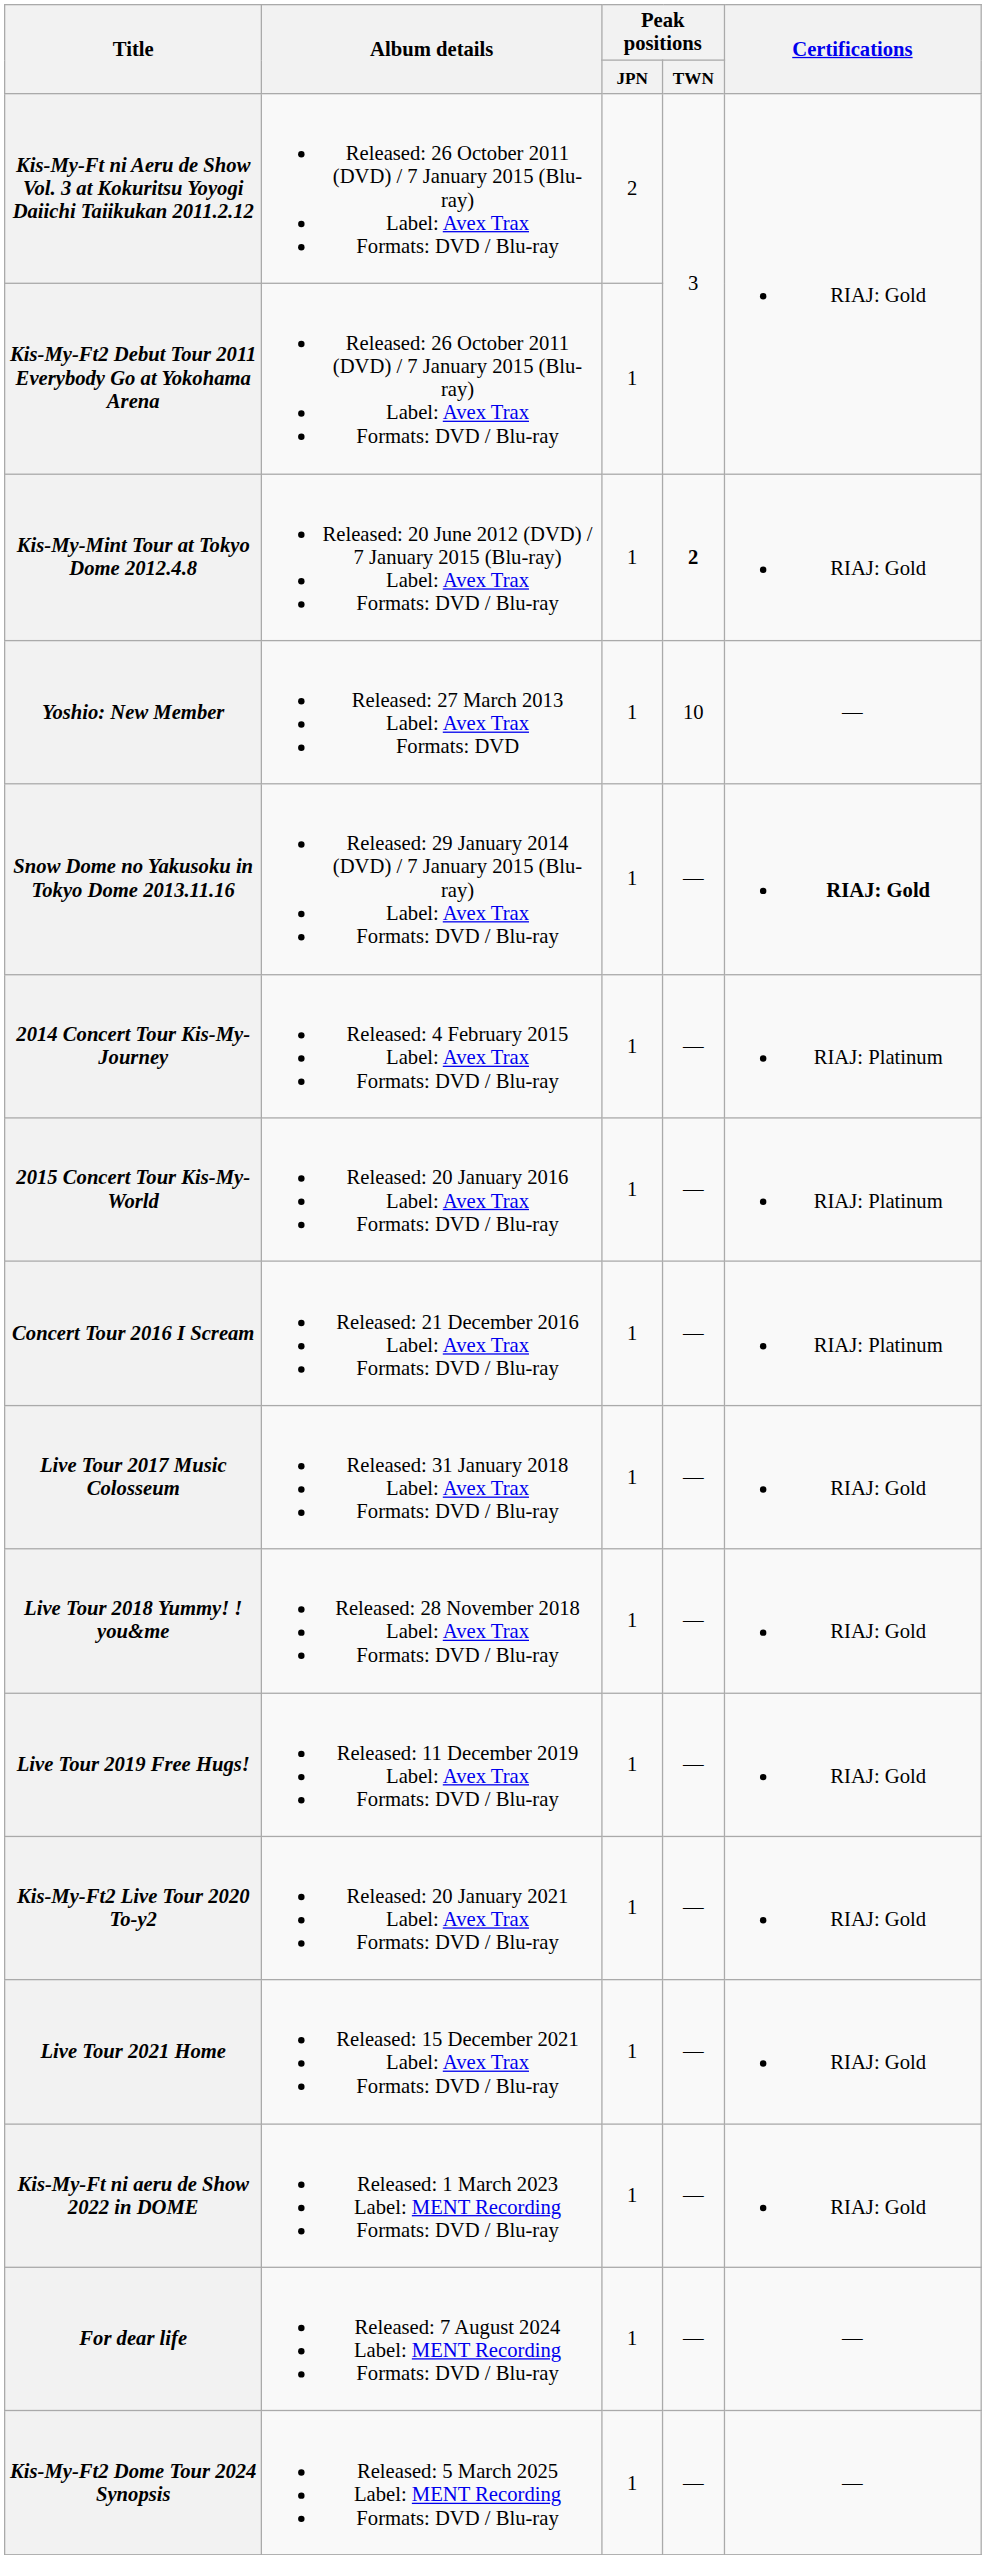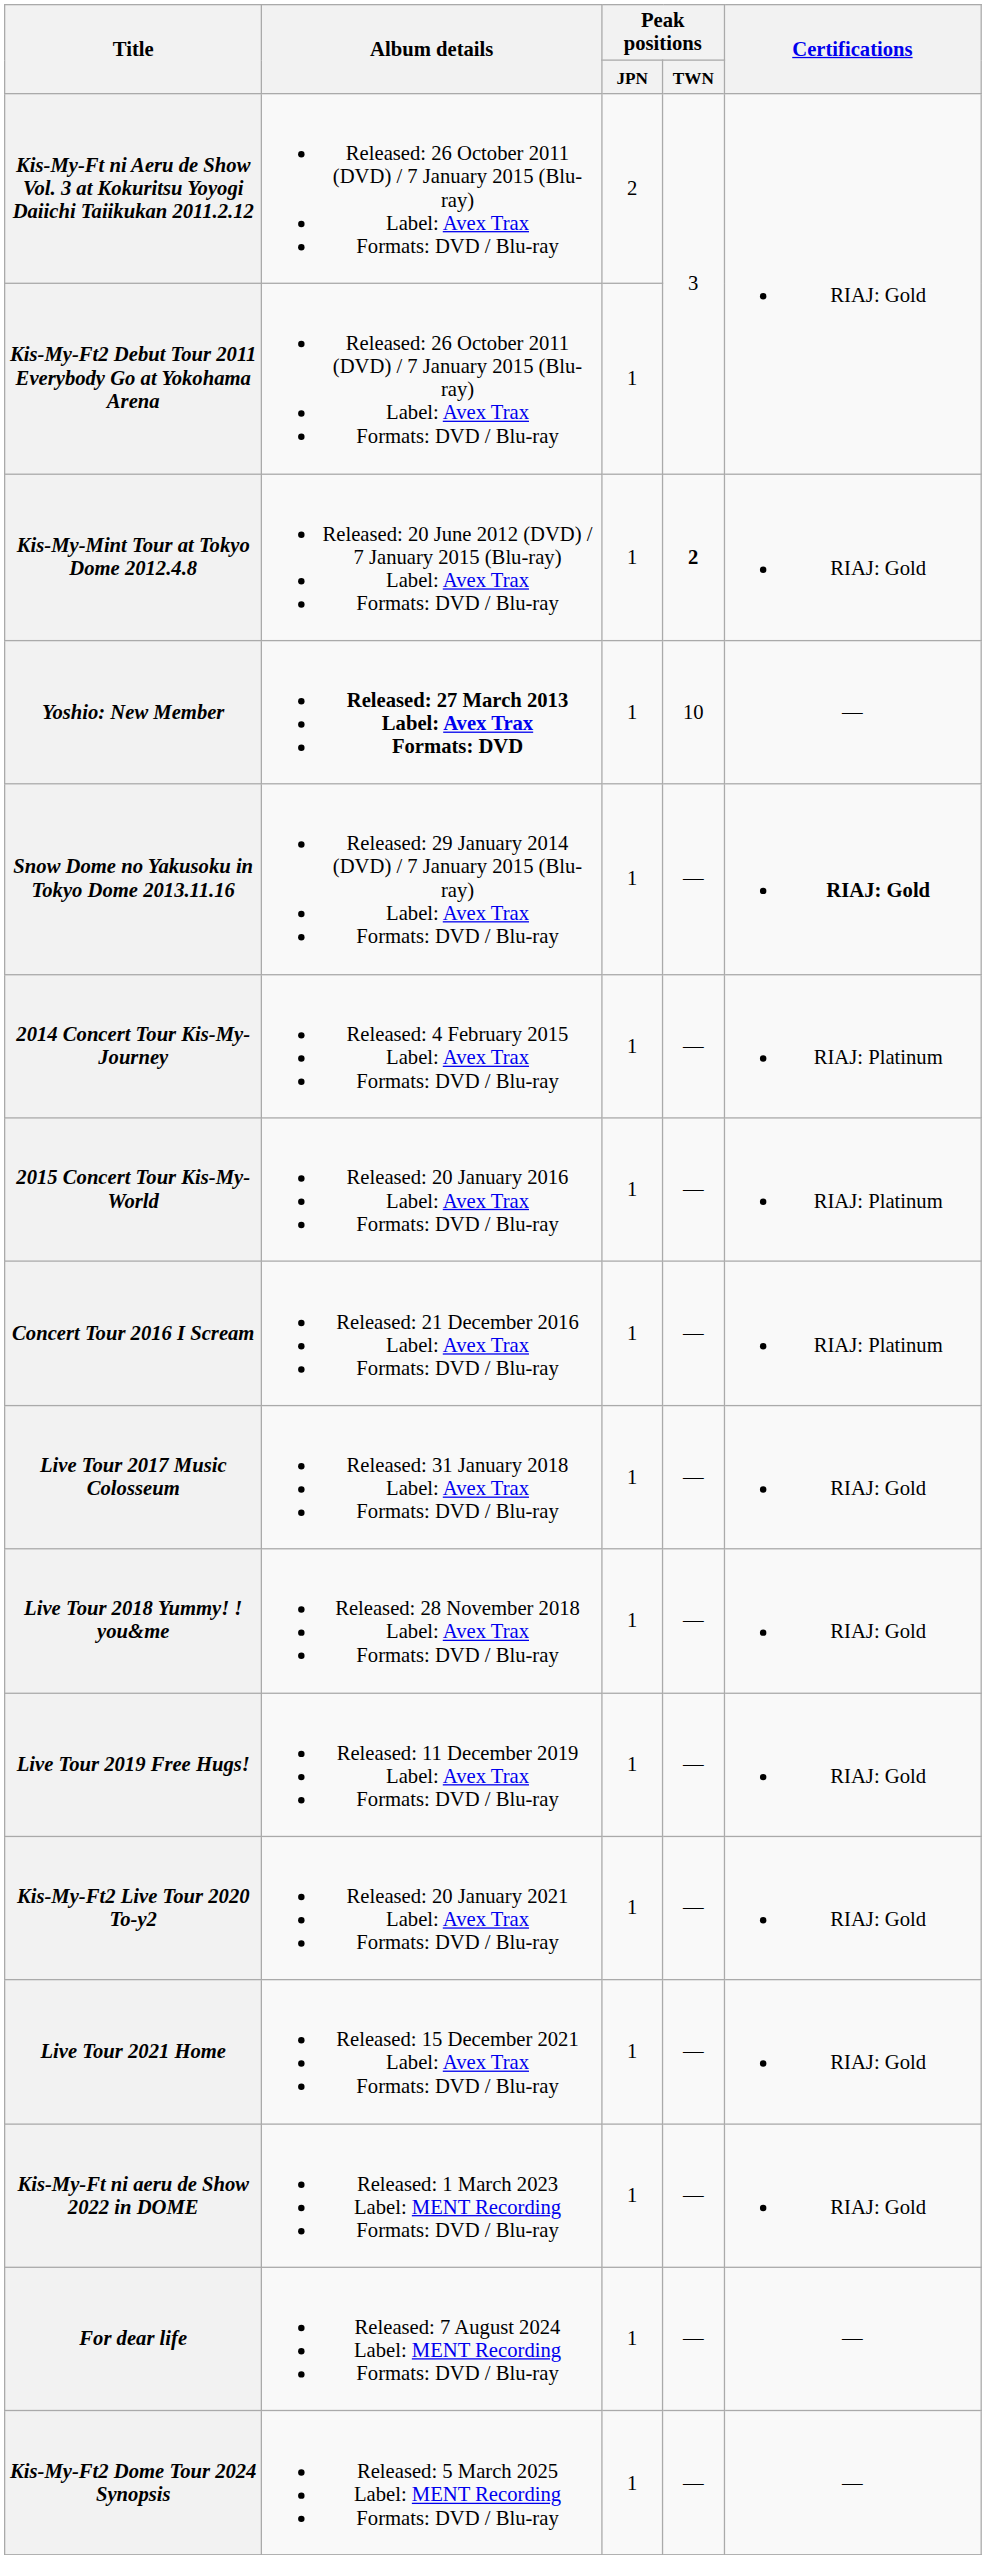(432, 724) normal -> (432, 724) bold
